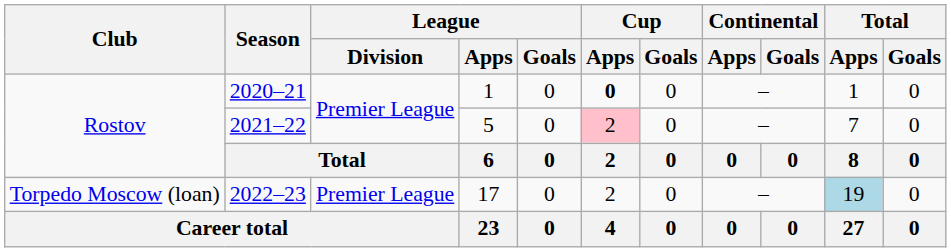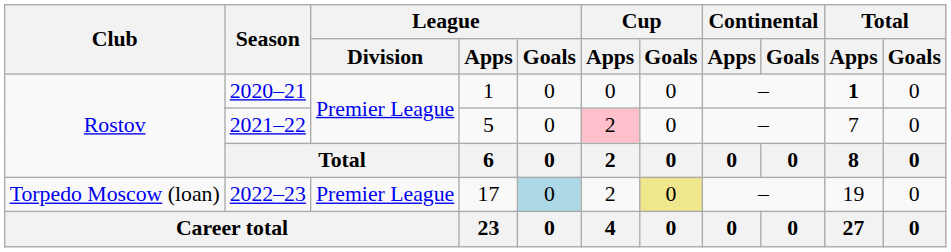(610, 90) bold -> (610, 90) normal
(853, 90) normal -> (853, 90) bold
(549, 194) no background -> (549, 194) lightblue background
(671, 194) no background -> (671, 194) khaki background
(853, 194) lightblue background -> (853, 194) no background
